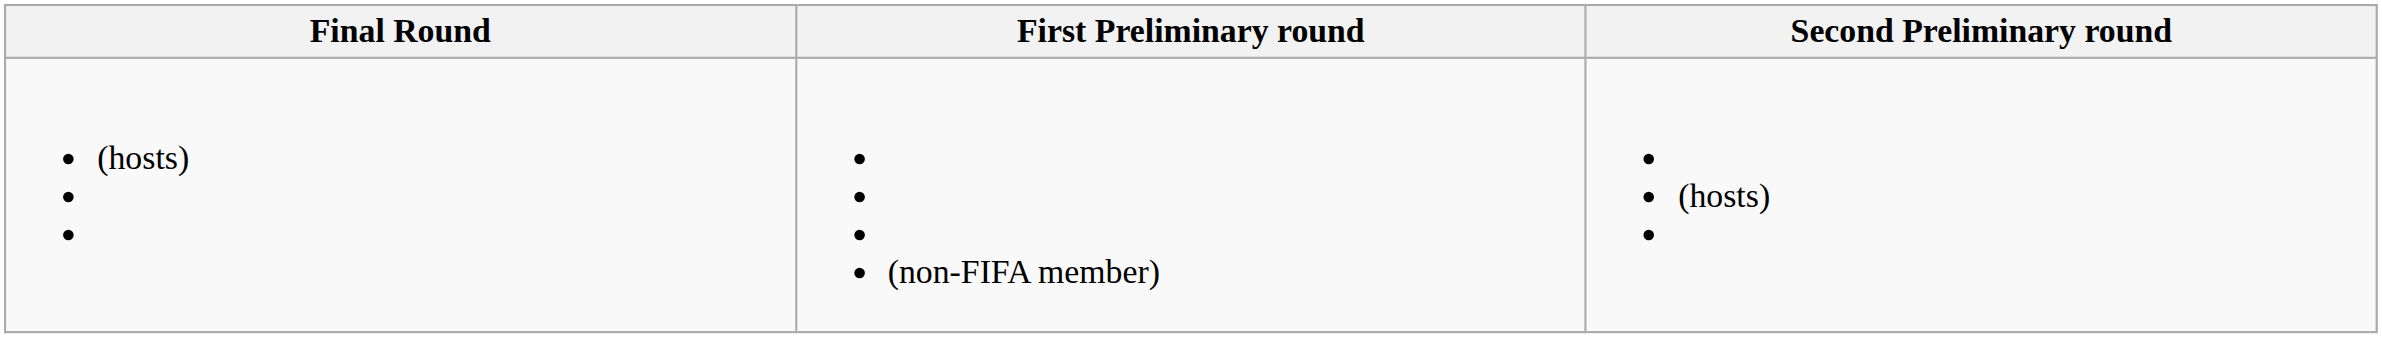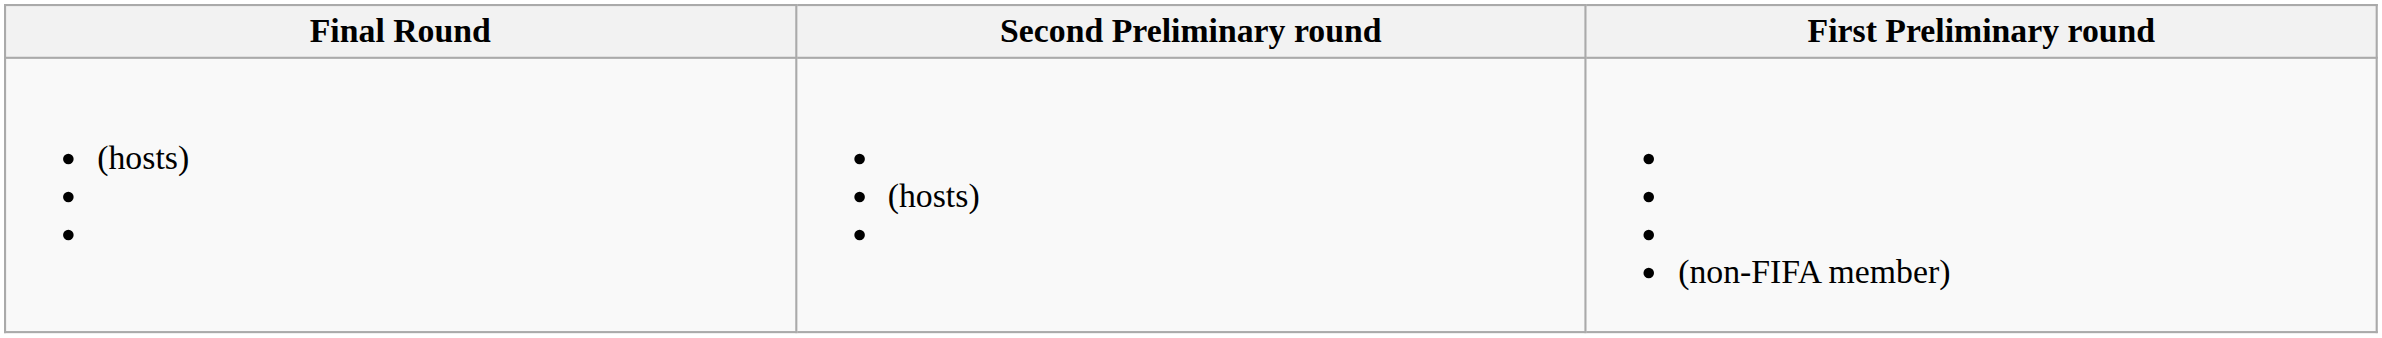columns swapped: (1981, 31) <-> (1191, 31)
